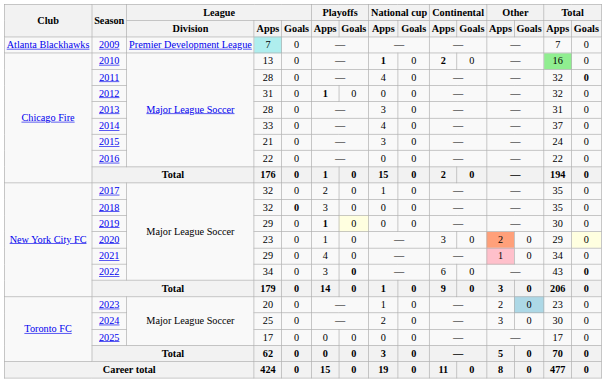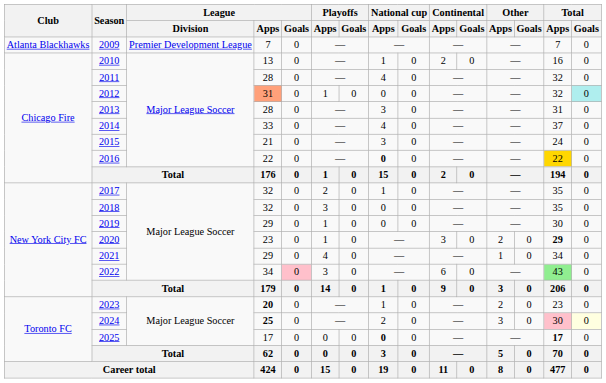(268, 45) paleturquoise background -> (268, 45) no background
(383, 61) bold -> (383, 61) normal
(443, 61) bold -> (443, 61) normal
(558, 61) lightgreen background -> (558, 61) no background
(586, 77) bold -> (586, 77) normal
(268, 93) no background -> (268, 93) lightsalmon background
(325, 93) bold -> (325, 93) normal
(586, 93) no background -> (586, 93) paleturquoise background
(383, 158) normal -> (383, 158) bold
(558, 158) no background -> (558, 158) gold background
(297, 207) bold -> (297, 207) normal
(325, 223) bold -> (325, 223) normal
(354, 223) lightyellow background -> (354, 223) no background
(500, 239) lightsalmon background -> (500, 239) no background
(558, 239) normal -> (558, 239) bold
(586, 239) lightyellow background -> (586, 239) no background
(500, 256) pink background -> (500, 256) no background
(297, 272) no background -> (297, 272) pink background
(354, 272) bold -> (354, 272) normal
(558, 272) no background -> (558, 272) lightgreen background
(586, 272) bold -> (586, 272) normal
(268, 304) normal -> (268, 304) bold
(529, 304) lightblue background -> (529, 304) no background
(268, 321) normal -> (268, 321) bold
(558, 321) no background -> (558, 321) pink background
(586, 321) no background -> (586, 321) lightyellow background
(383, 337) normal -> (383, 337) bold
(558, 337) normal -> (558, 337) bold
